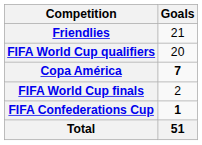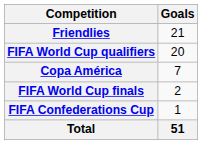(178, 71) bold -> (178, 71) normal
(178, 110) bold -> (178, 110) normal
